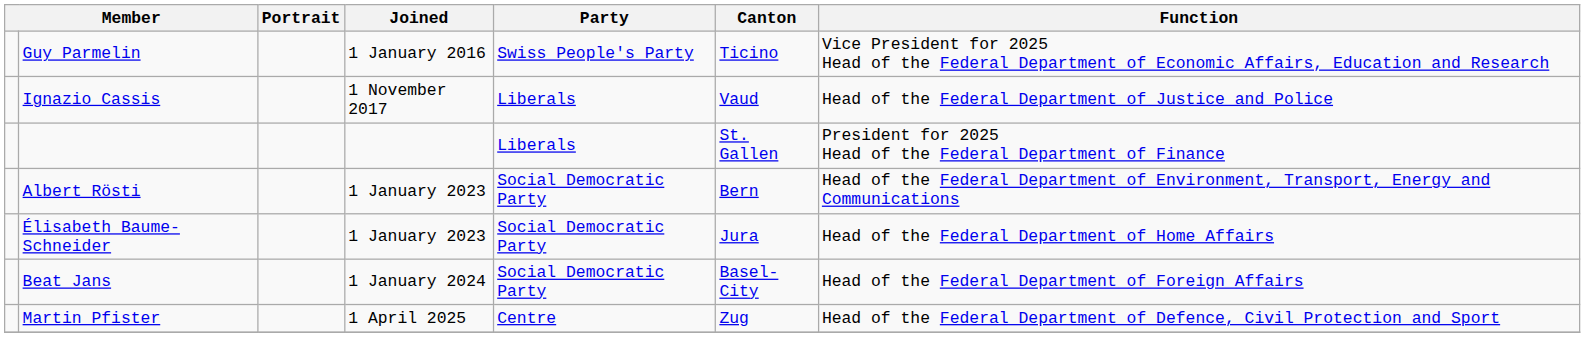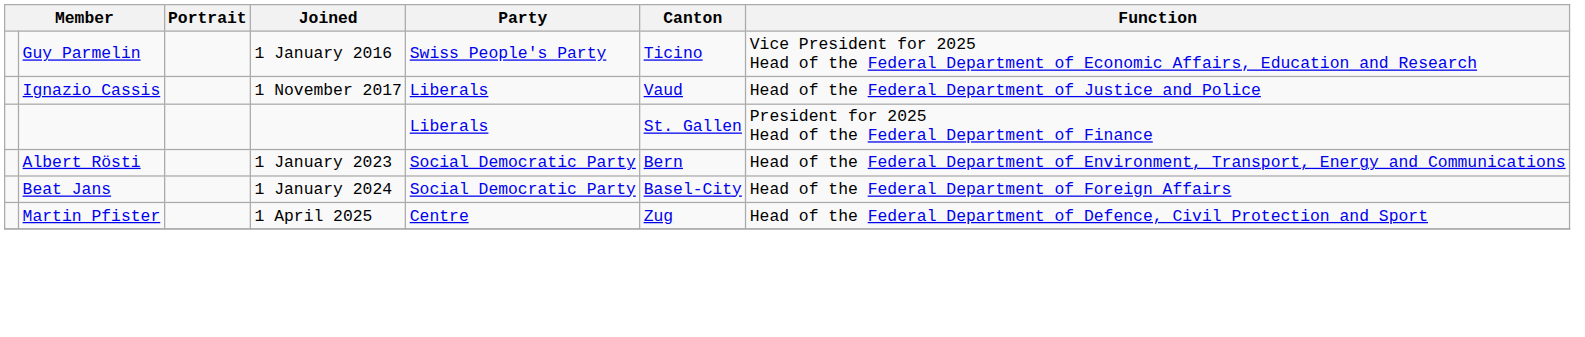- row: (101, 237)
